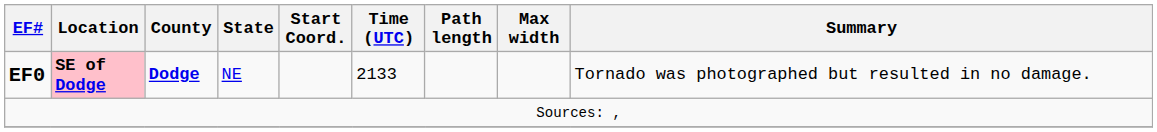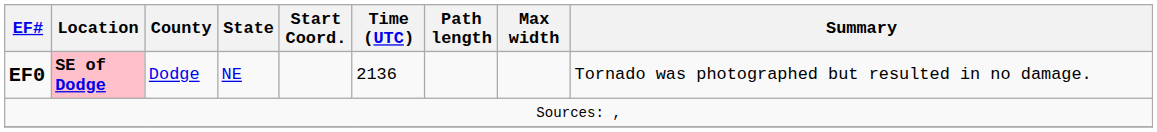(174, 75) bold -> (174, 75) normal
(377, 75) 2133 -> (377, 75) 2136
